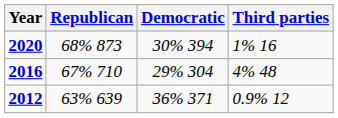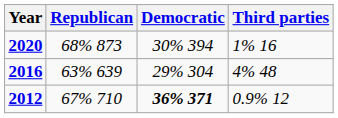(92, 71) 67% 710 -> (92, 71) 63% 639
(92, 98) 63% 639 -> (92, 98) 67% 710
(183, 98) normal -> (183, 98) bold
